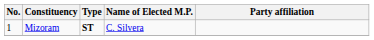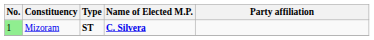(9, 27) no background -> (9, 27) lightgreen background
(125, 27) normal -> (126, 27) bold
